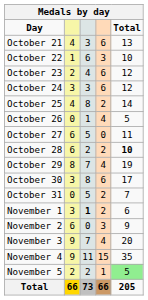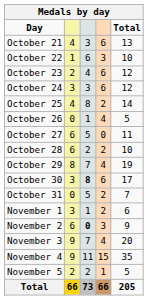(127, 150) bold -> (127, 150) normal
(88, 180) normal -> (88, 180) bold
(88, 211) bold -> (88, 211) normal
(88, 226) normal -> (88, 226) bold
(127, 272) lightgreen background -> (127, 272) no background
